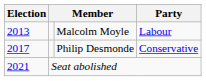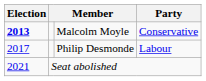(18, 31) normal -> (18, 31) bold
(155, 31) Labour -> (169, 31) Conservative
(169, 48) Conservative -> (155, 48) Labour
